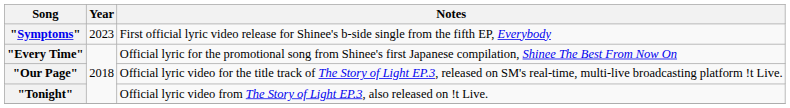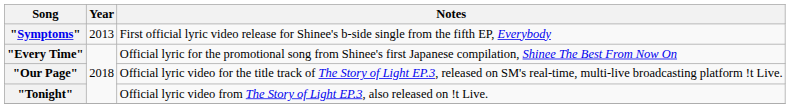(102, 34) 2023 -> (102, 34) 2013
